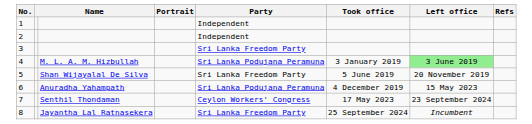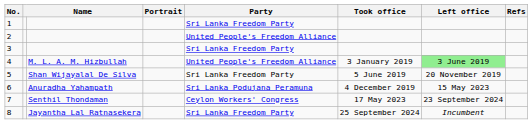(223, 23) Independent -> (240, 23) Sri Lanka Freedom Party
(223, 36) Independent -> (261, 36) United People's Freedom Alliance
(261, 62) Sri Lanka Podujana Peramuna -> (261, 62) United People's Freedom Alliance
